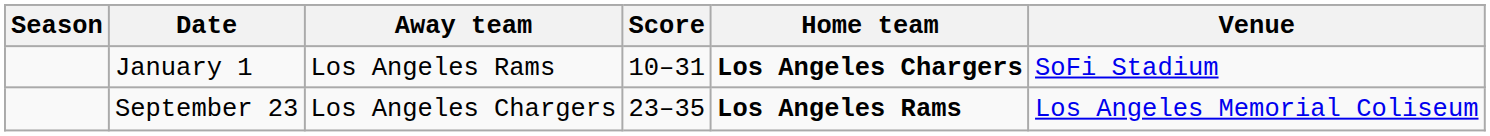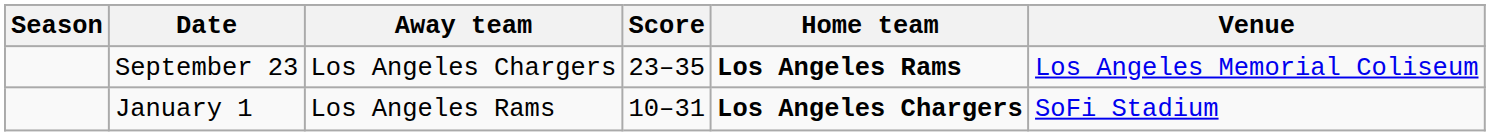rows swapped: (207, 109) <-> (184, 67)
